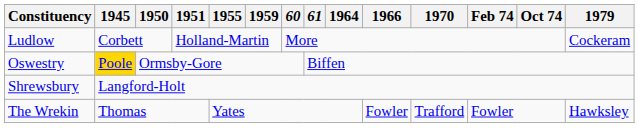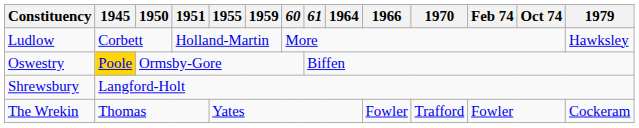(600, 39) Cockeram -> (599, 39) Hawksley
(599, 110) Hawksley -> (600, 110) Cockeram
